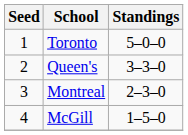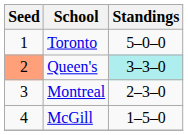(24, 67) no background -> (24, 67) lightsalmon background
(146, 67) no background -> (146, 67) paleturquoise background
